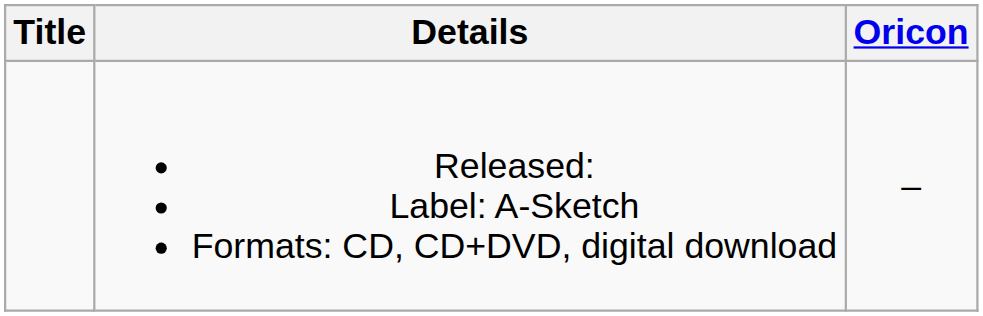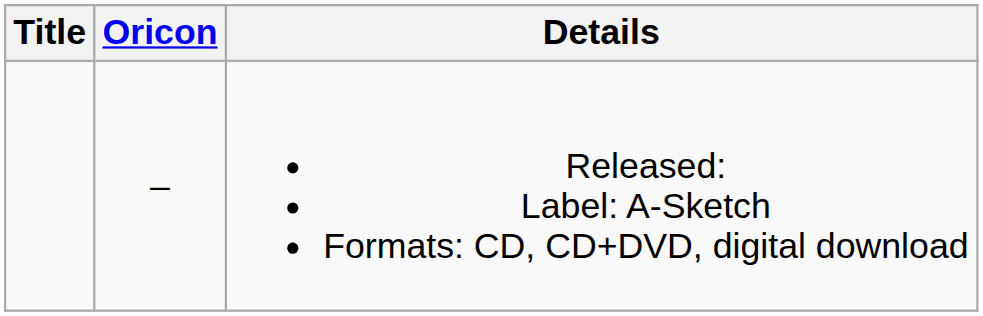columns swapped: (470, 32) <-> (911, 32)
